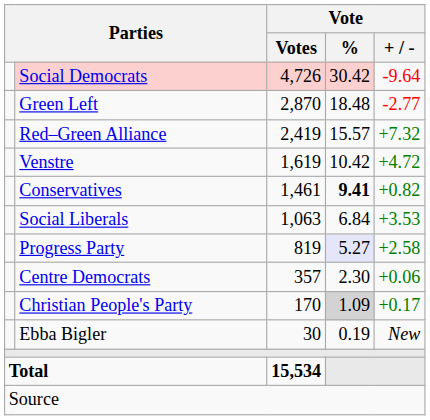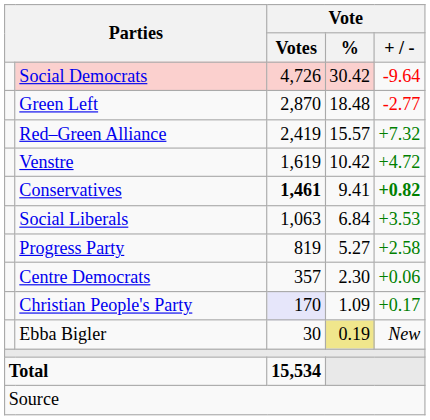(301, 190) normal -> (301, 190) bold
(354, 190) bold -> (354, 190) normal
(399, 190) normal -> (399, 190) bold
(354, 248) lavender background -> (354, 248) no background
(307, 305) no background -> (307, 305) lavender background
(354, 305) lightgrey background -> (354, 305) no background
(354, 334) no background -> (354, 334) khaki background
